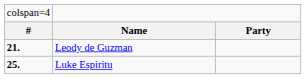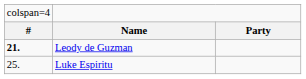(13, 65) bold -> (13, 65) normal
